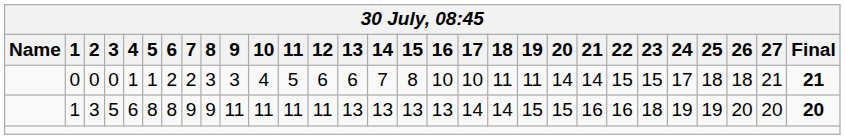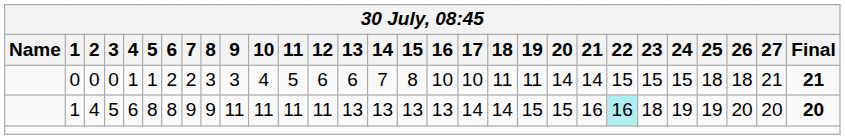(682, 79) 17 -> (682, 79) 15
(94, 110) 3 -> (94, 110) 4
(622, 110) no background -> (622, 110) paleturquoise background
